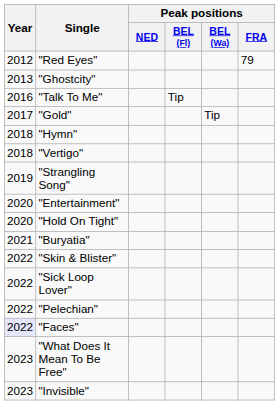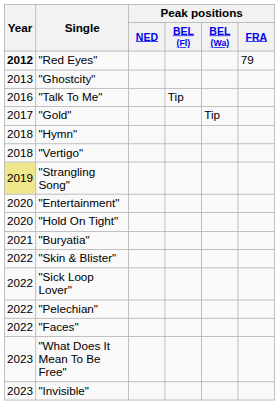(20, 60) normal -> (20, 60) bold
(20, 178) no background -> (20, 178) khaki background
(20, 327) lavender background -> (20, 327) no background
